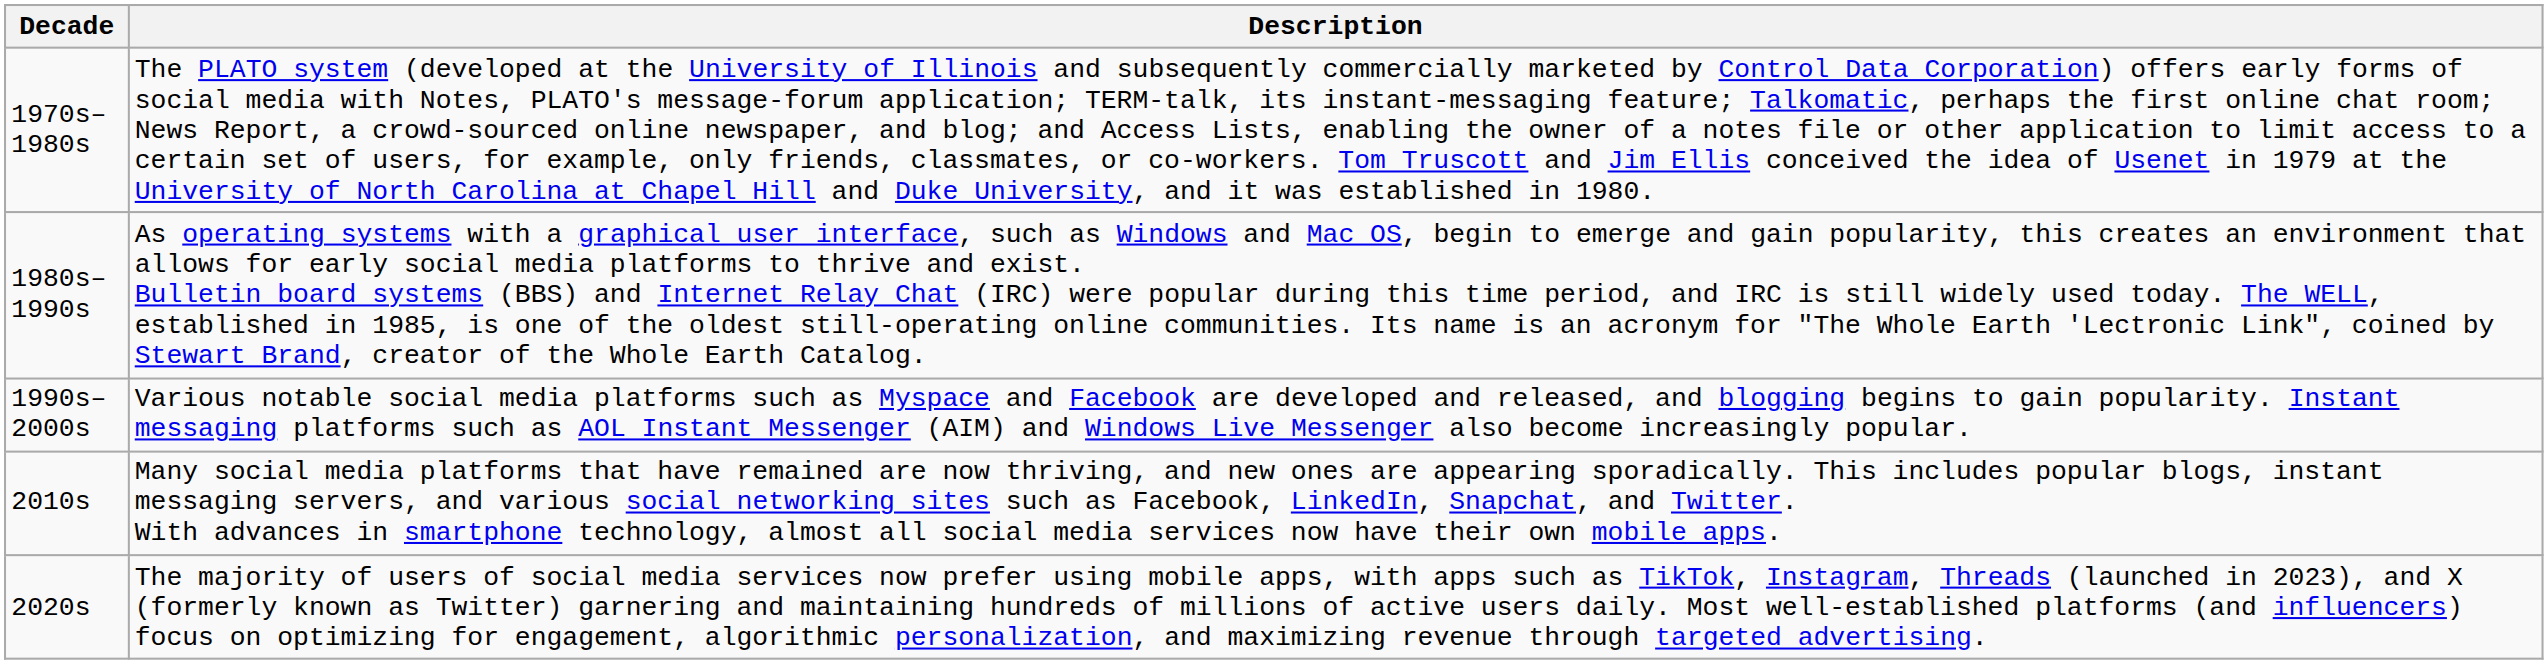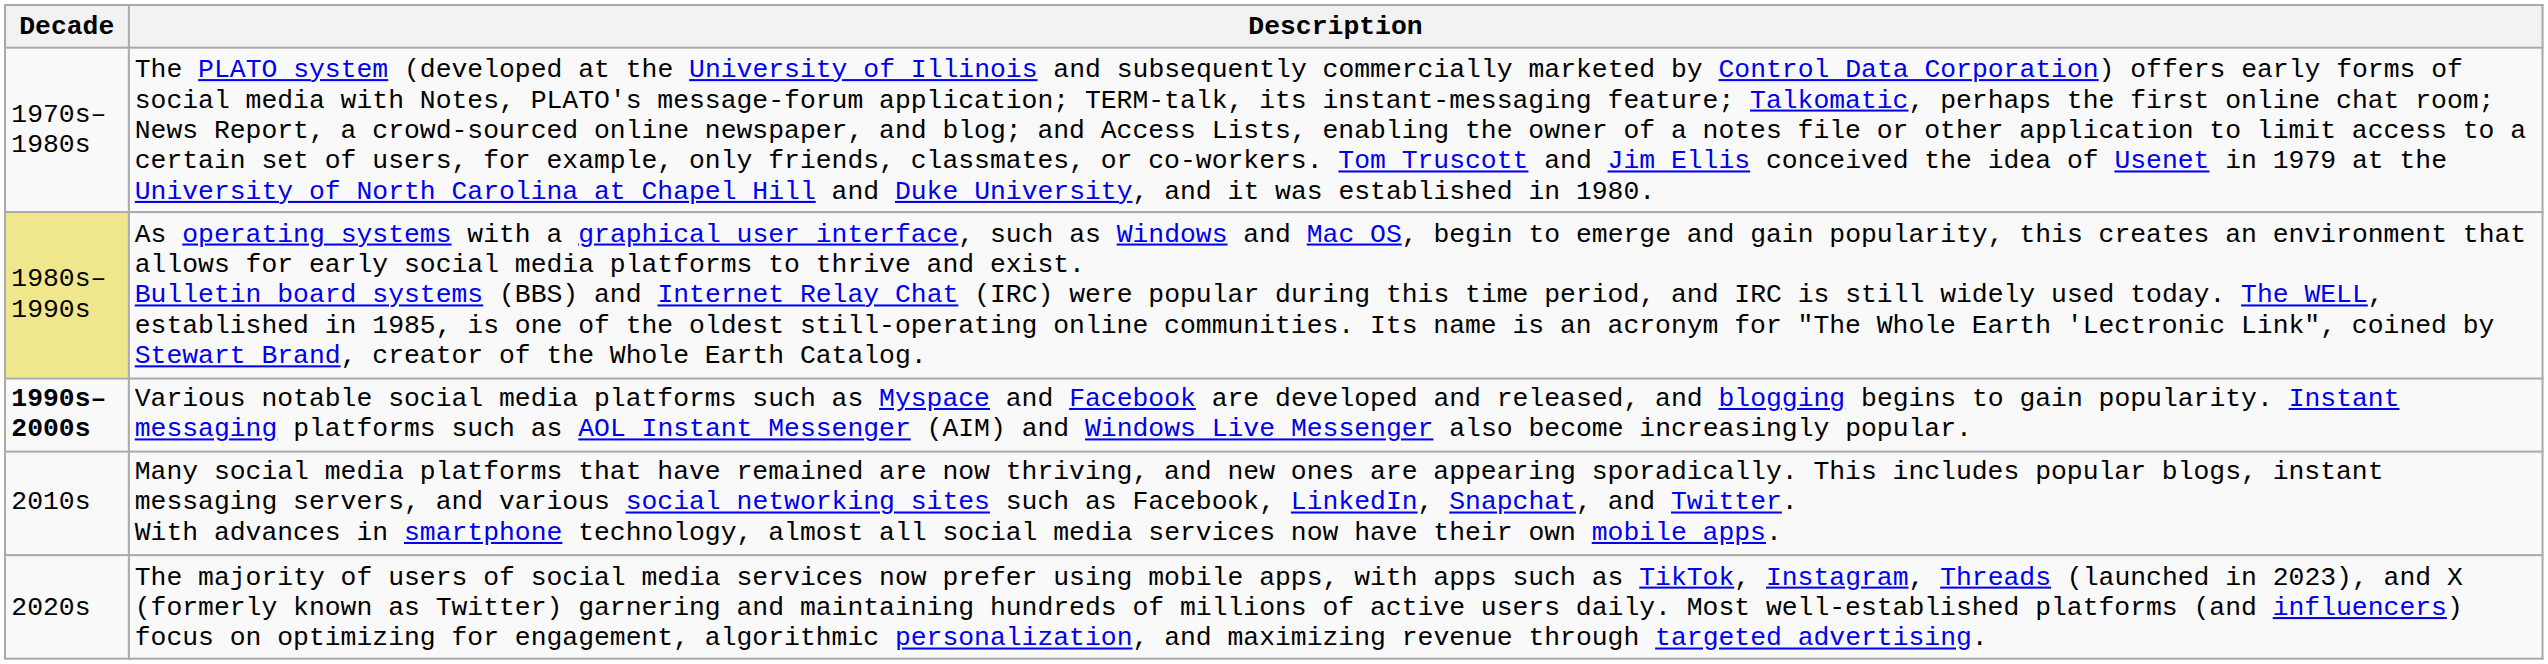(59, 295) no background -> (59, 295) khaki background
(59, 414) normal -> (59, 414) bold
